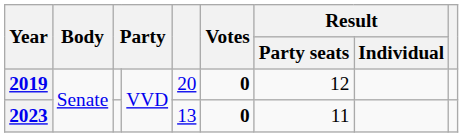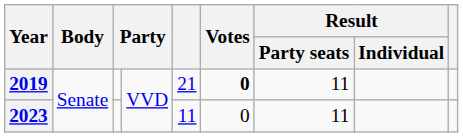(187, 84) 20 -> (187, 84) 21
(340, 84) 12 -> (340, 84) 11
(187, 116) 13 -> (187, 116) 11
(245, 116) bold -> (245, 116) normal
